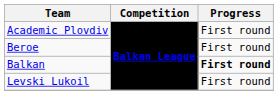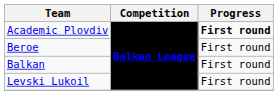(236, 30) normal -> (236, 30) bold
(236, 64) bold -> (236, 64) normal
